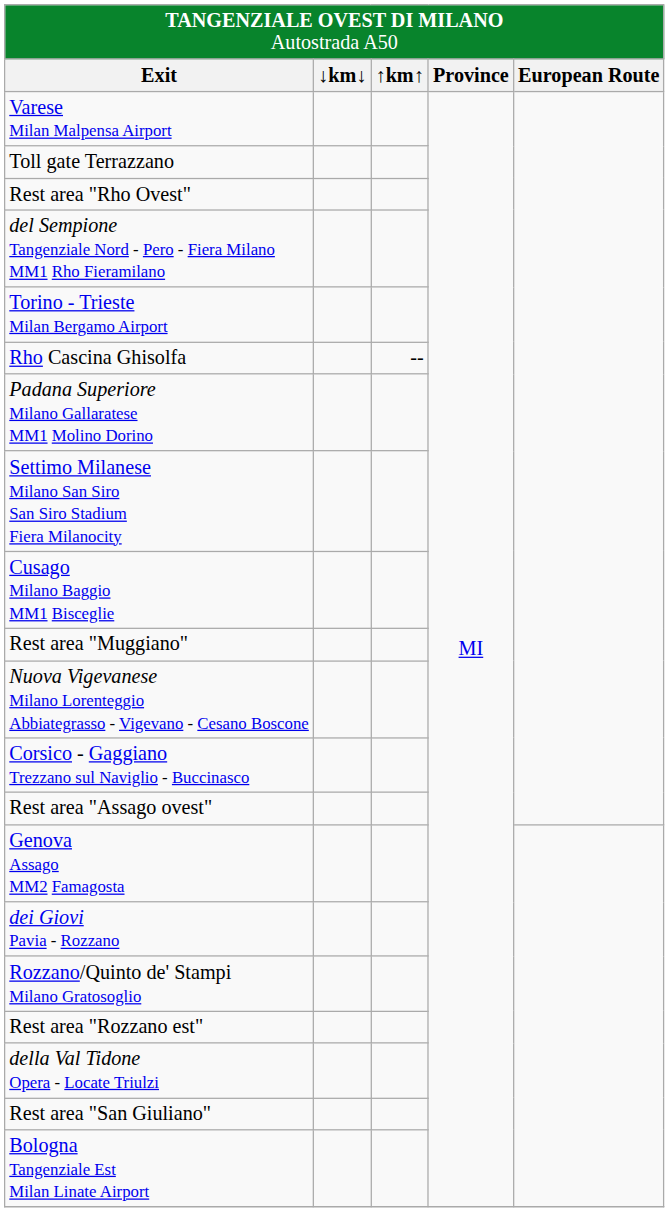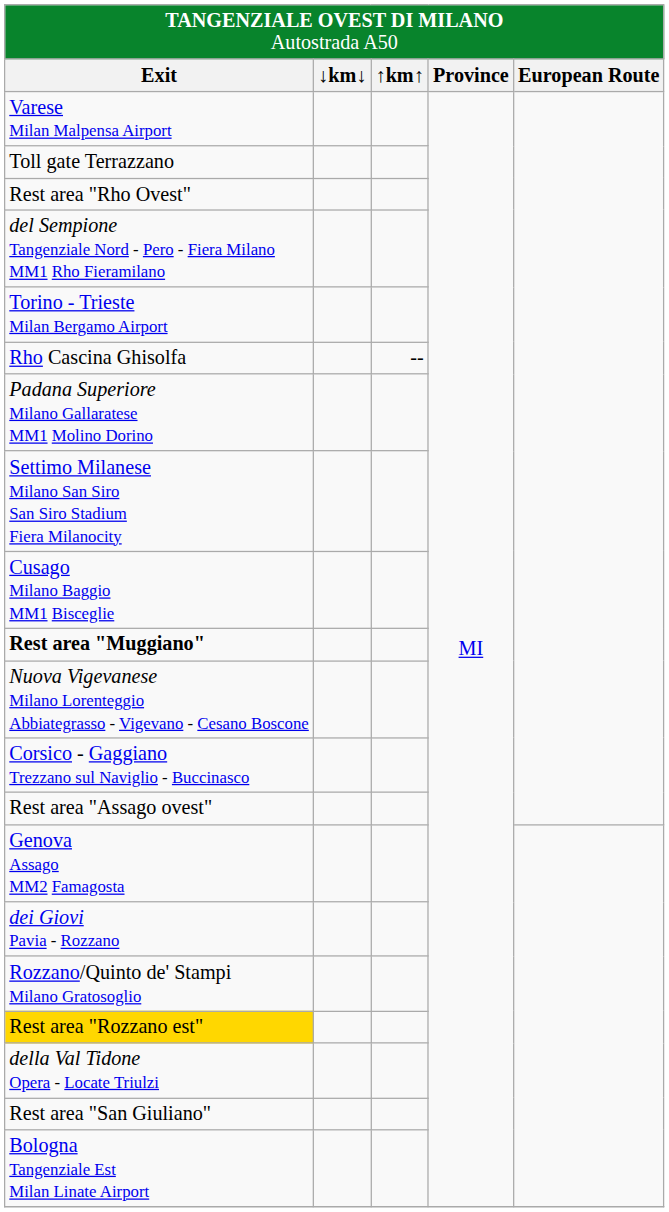(99, 644) normal -> (107, 644) bold
(106, 1026) no background -> (106, 1026) gold background
